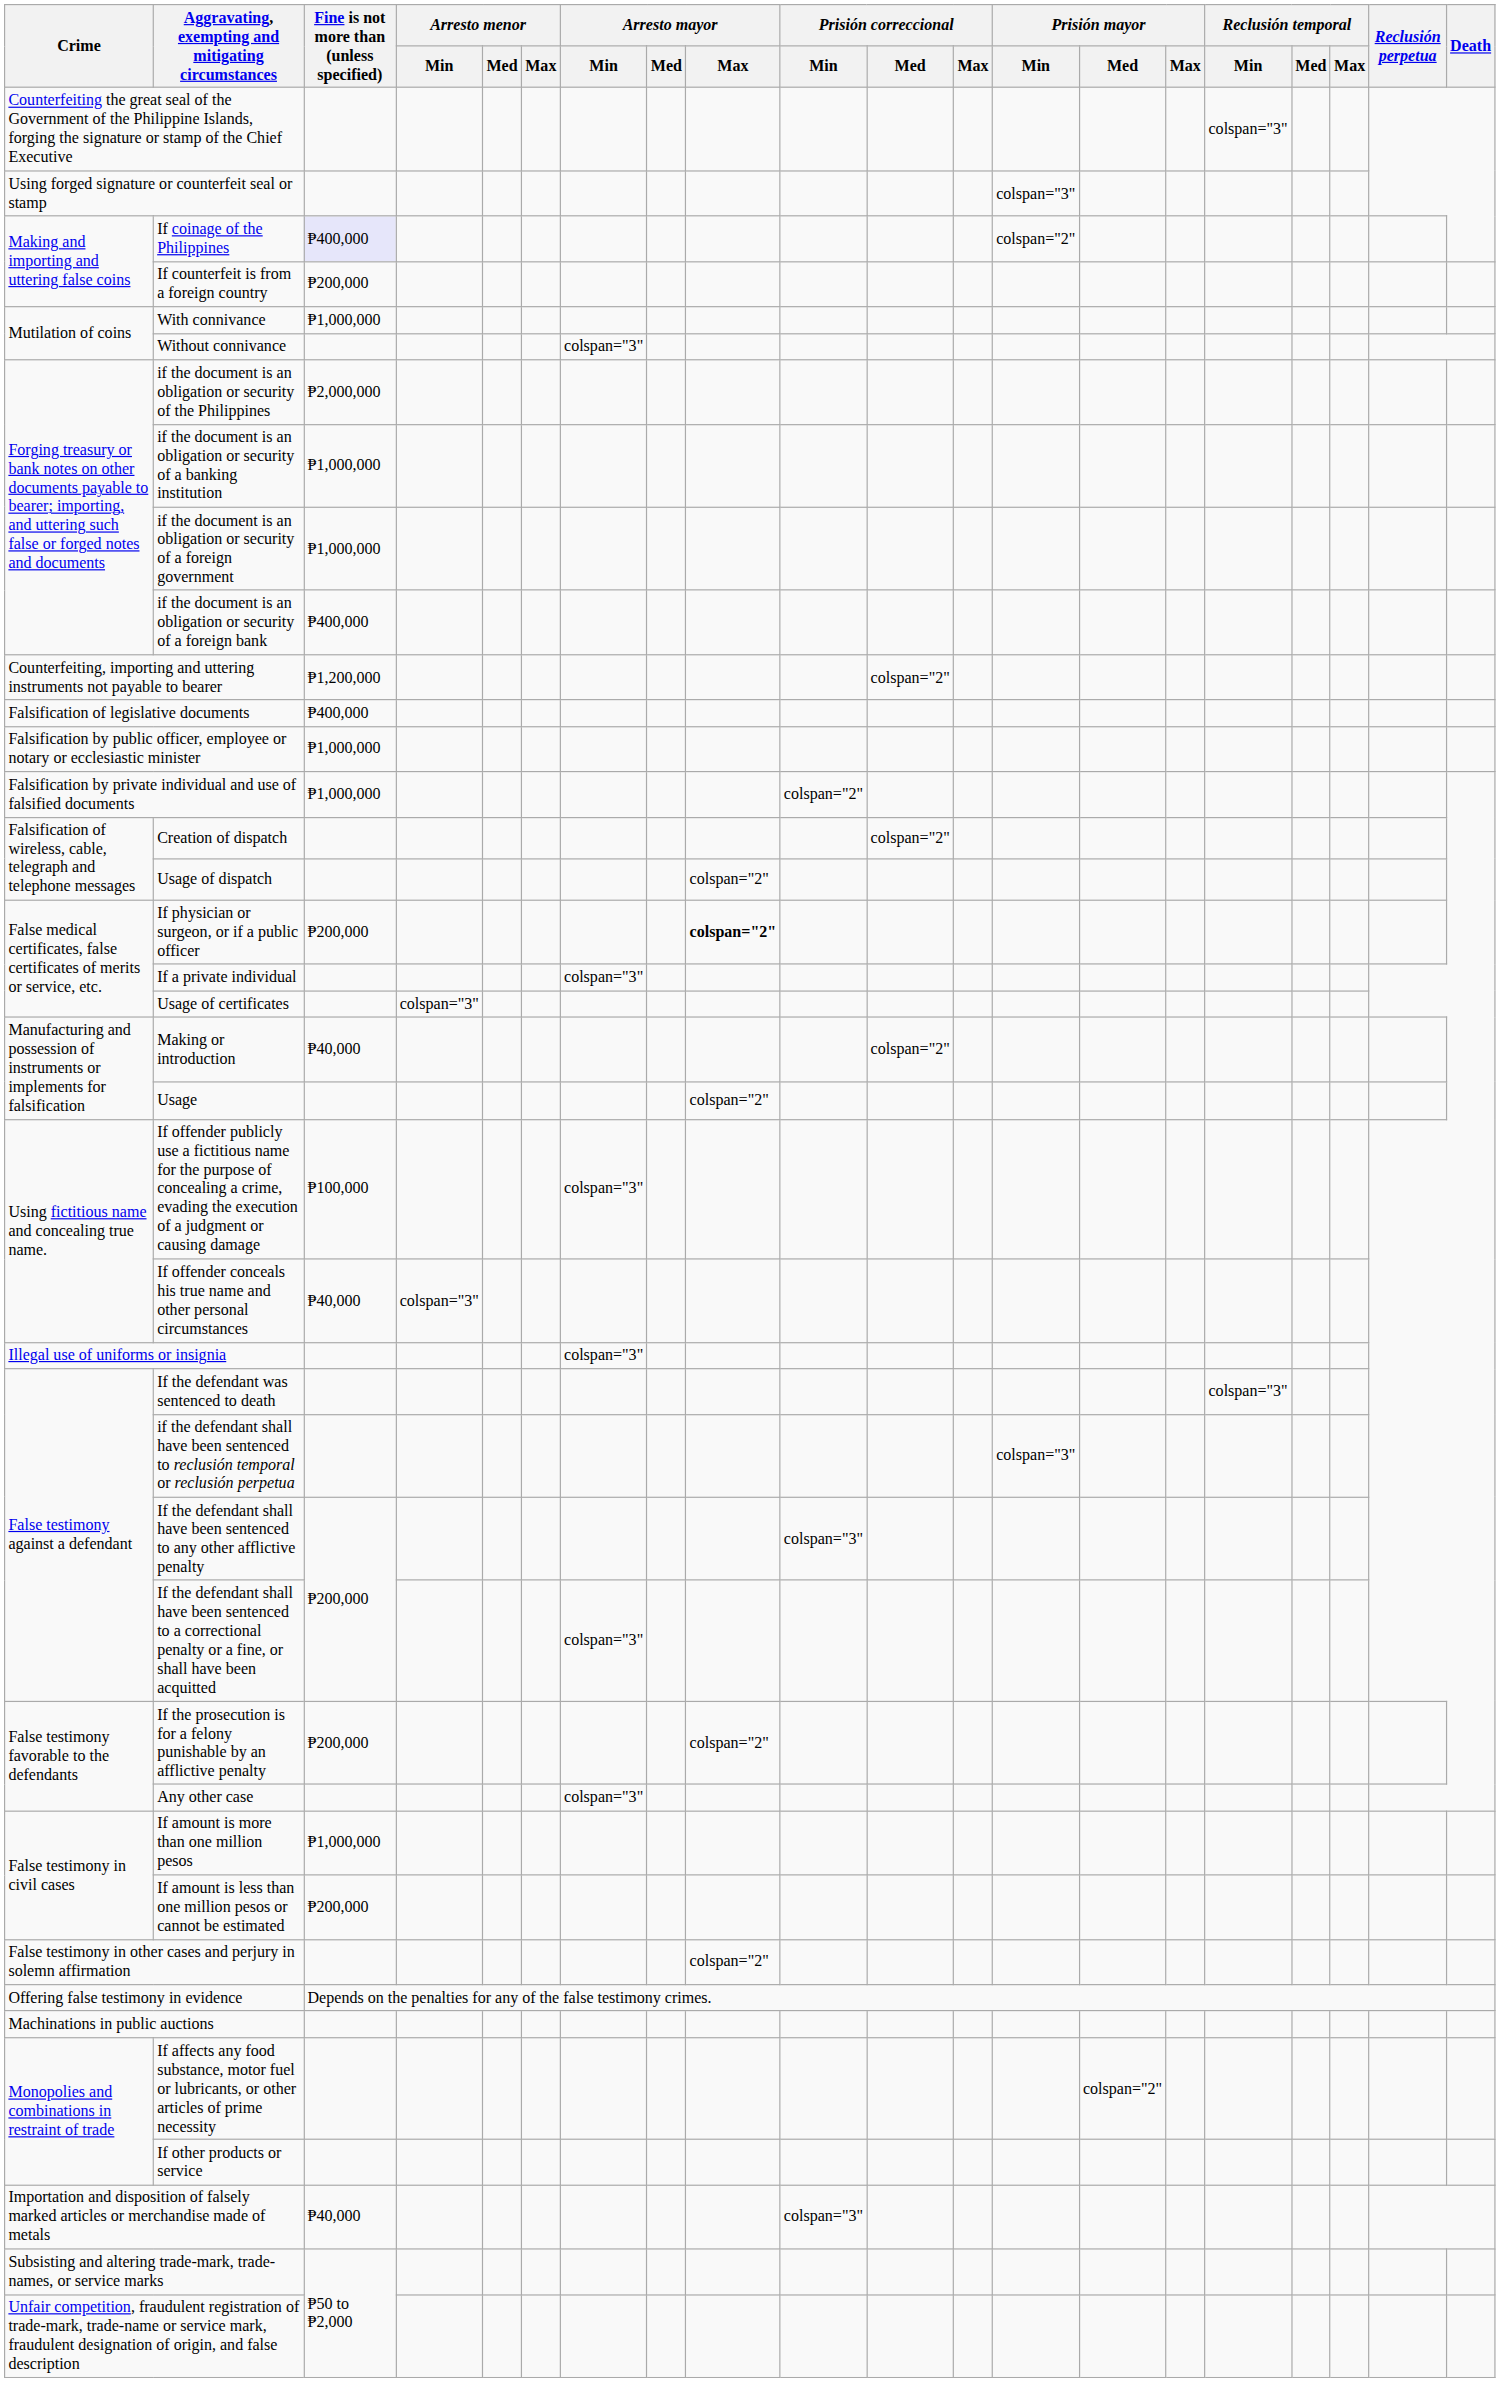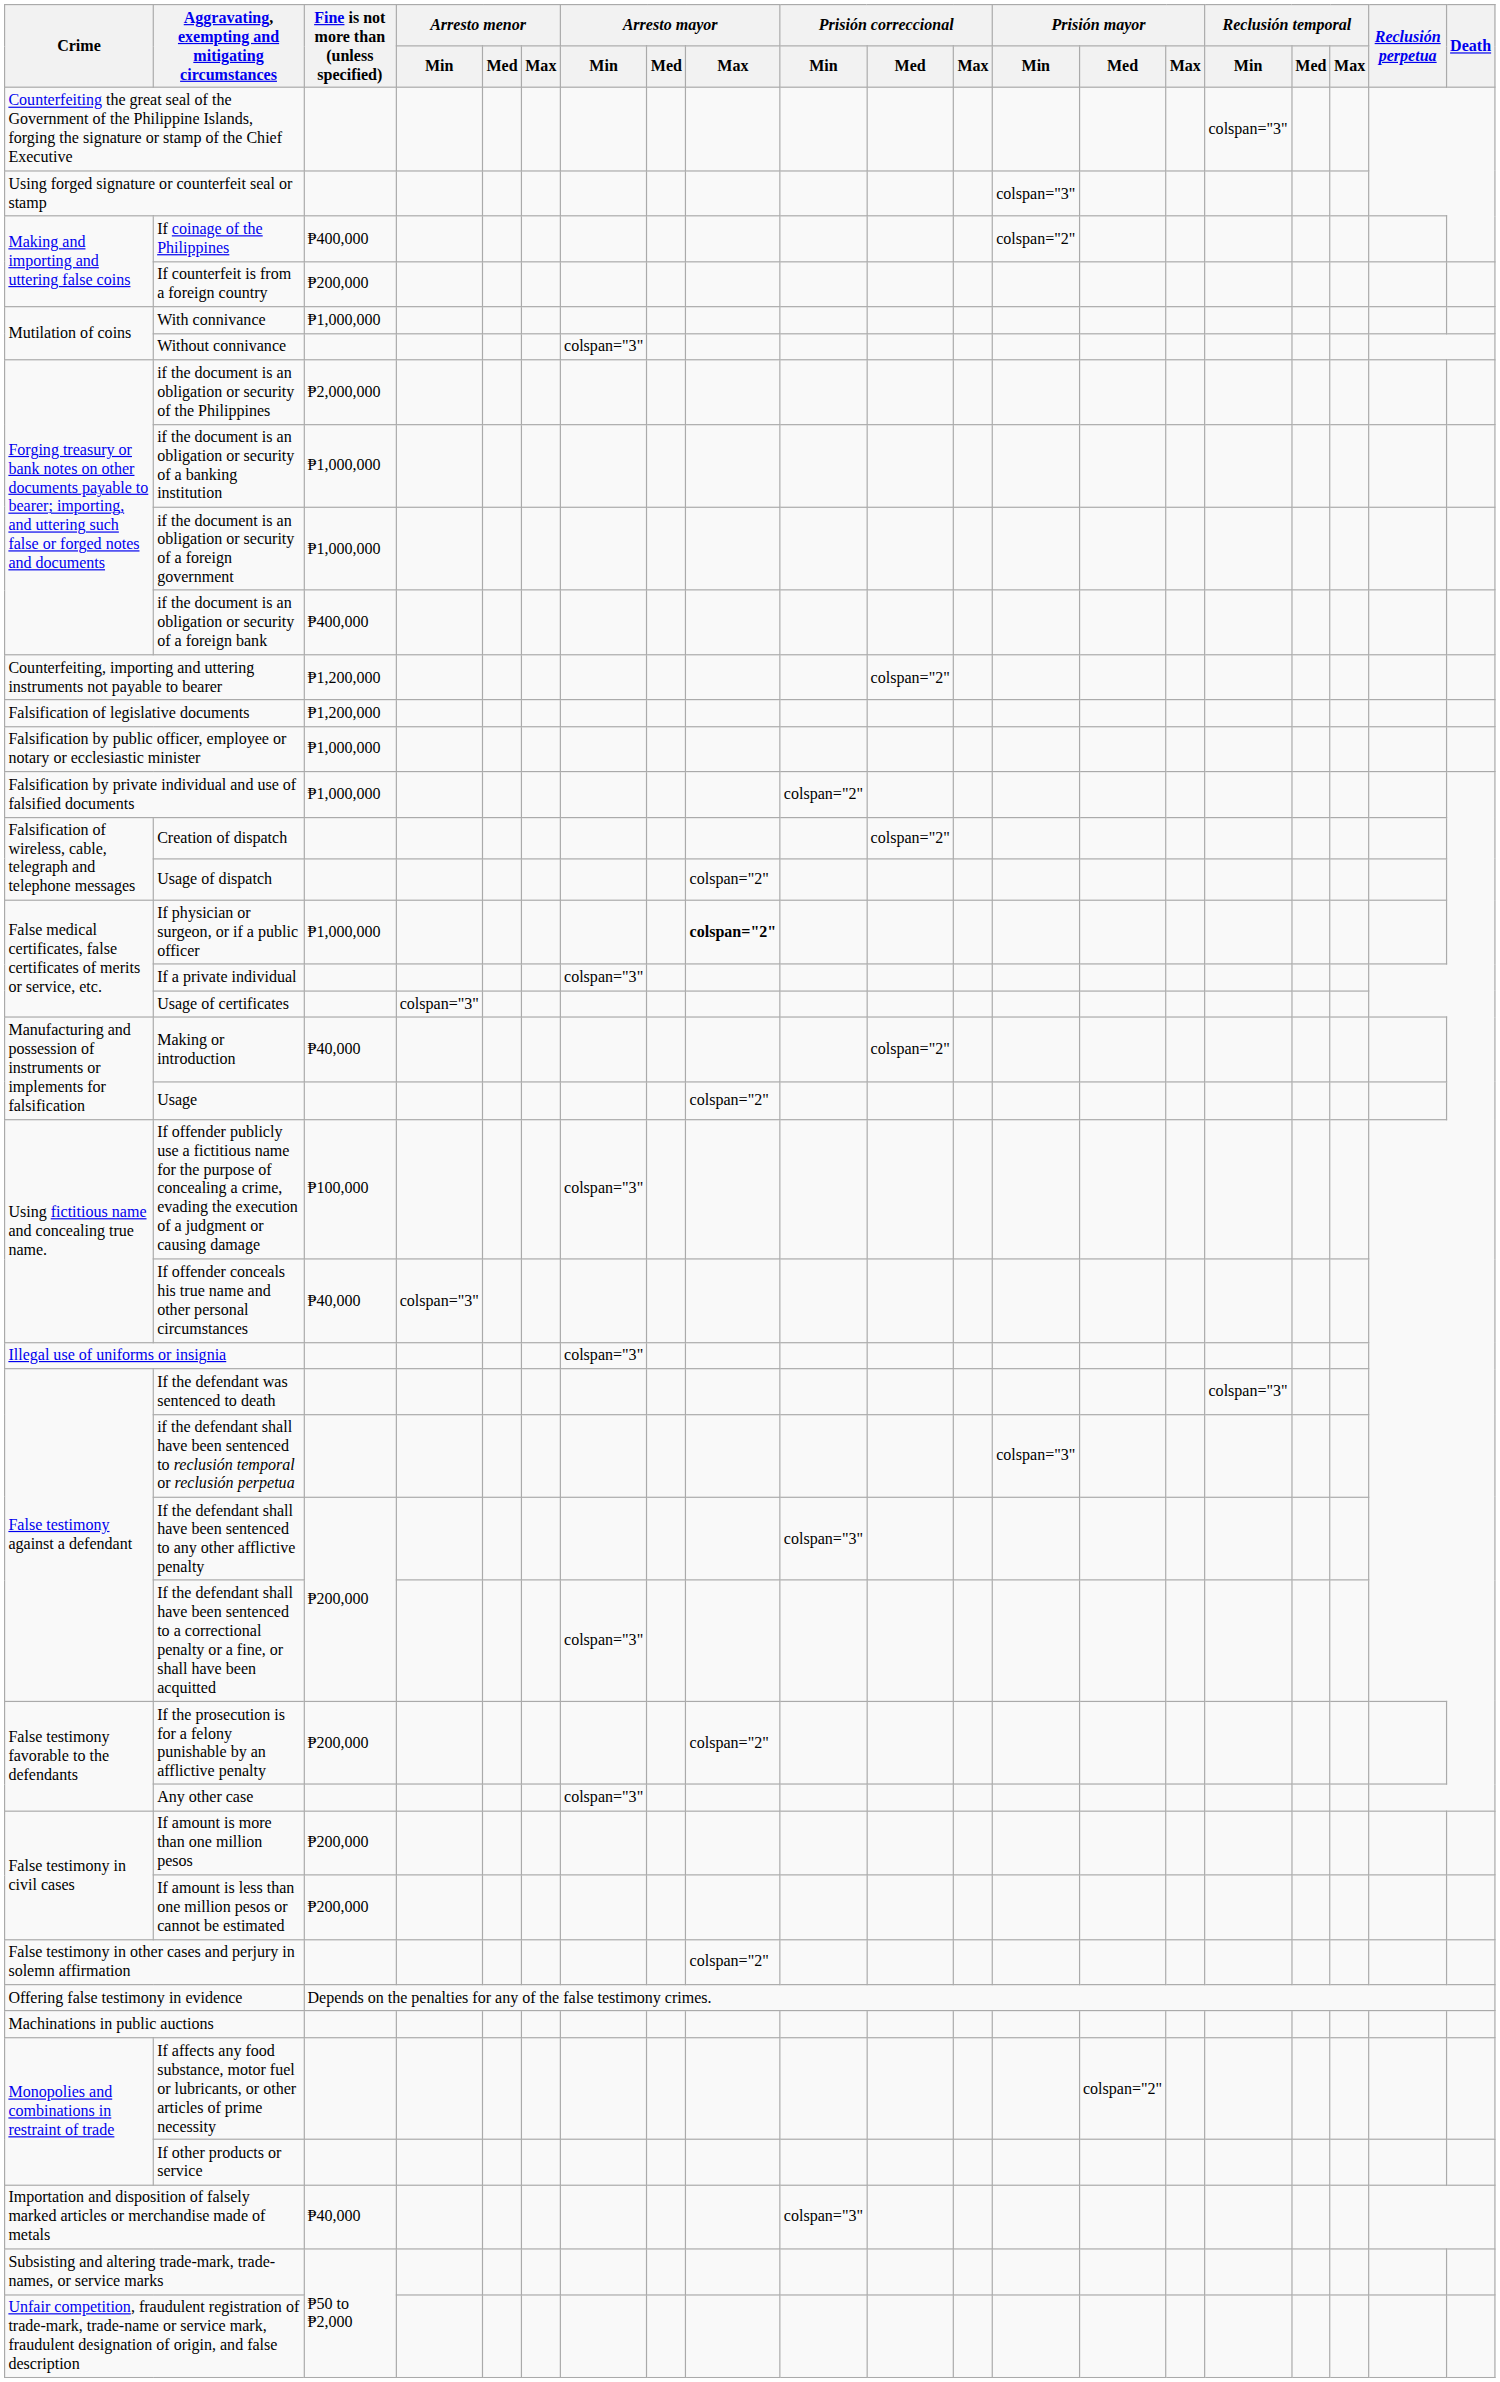(338, 238) lavender background -> (338, 238) no background
(338, 712) ₱400,000 -> (344, 712) ₱1,200,000
(338, 931) ₱200,000 -> (344, 931) ₱1,000,000
(344, 1842) ₱1,000,000 -> (338, 1842) ₱200,000
